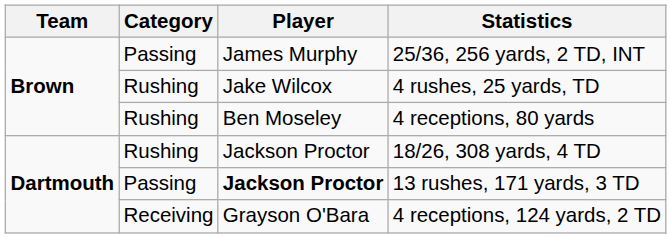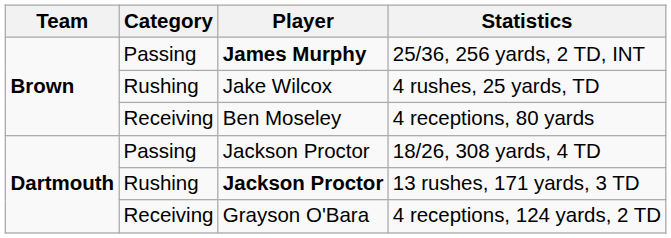(290, 53) normal -> (295, 53) bold
(161, 118) Rushing -> (168, 118) Receiving
(161, 151) Rushing -> (160, 151) Passing
(160, 183) Passing -> (161, 183) Rushing
